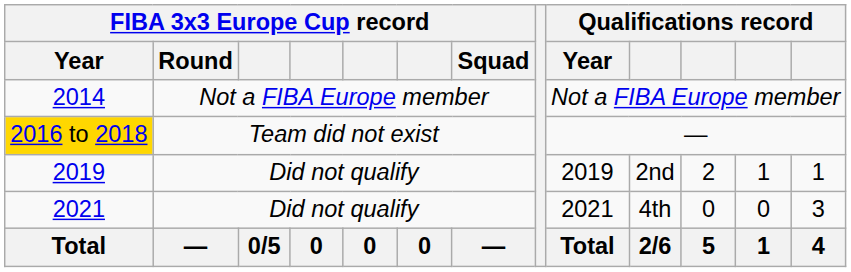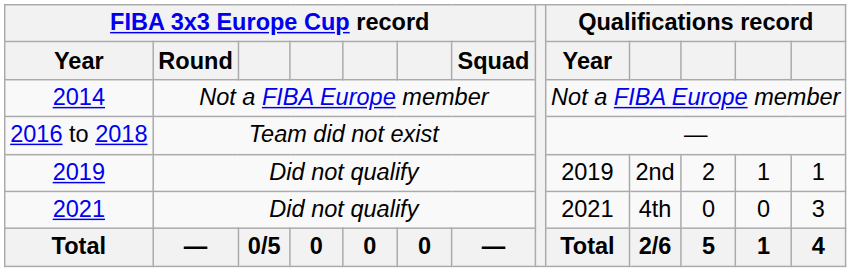(79, 135) gold background -> (79, 135) no background
